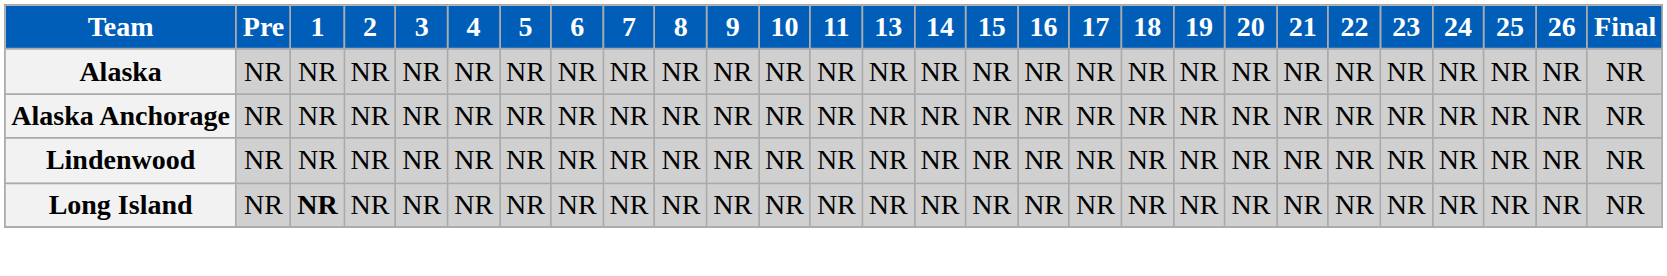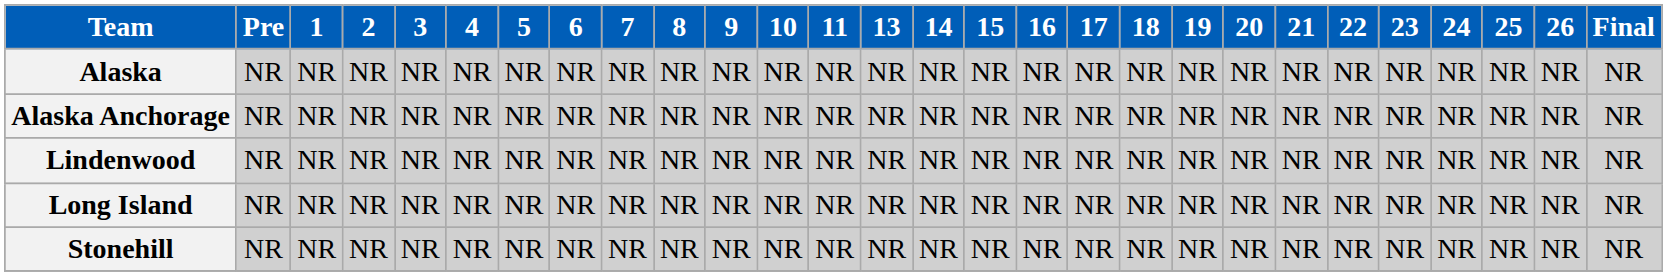(317, 204) bold -> (317, 204) normal
+ row: (121, 248)
